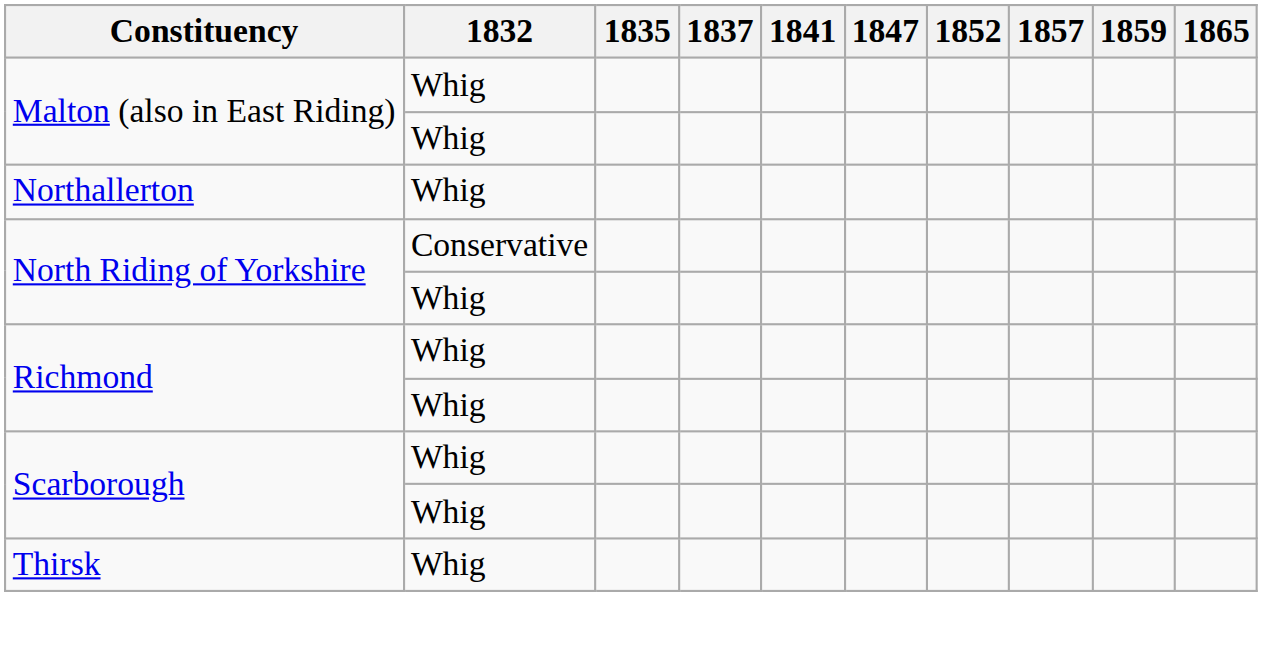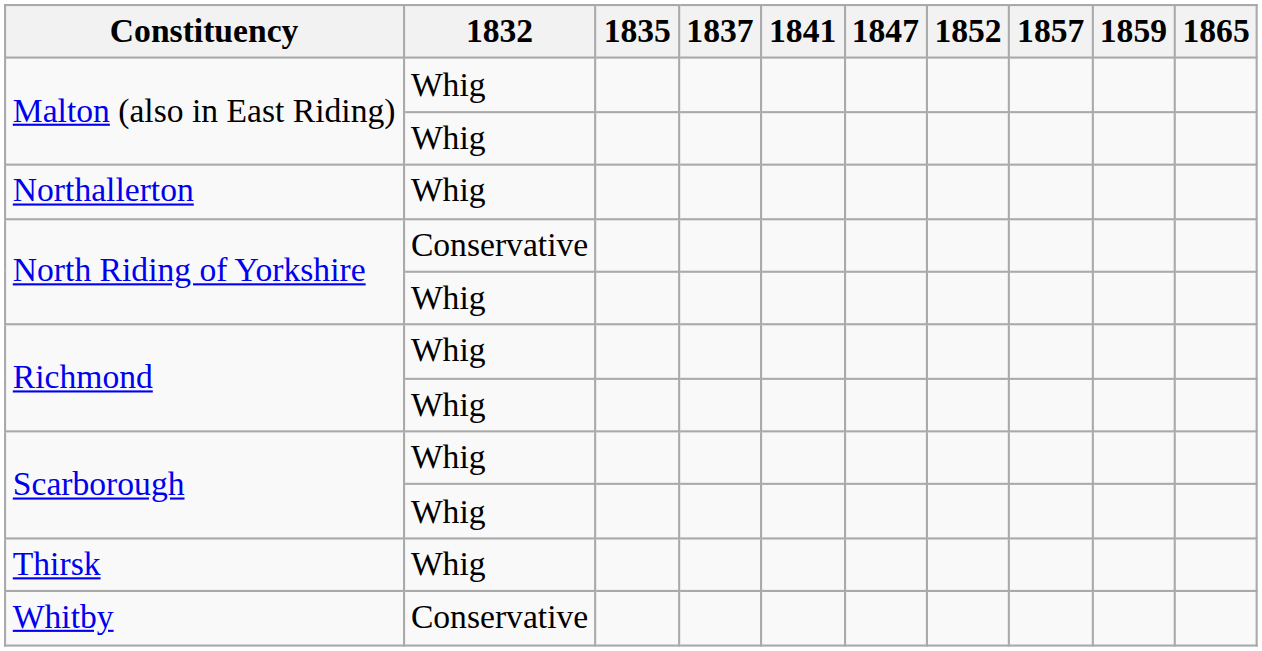+ row: (63, 617)
